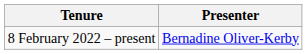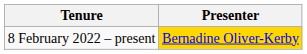(230, 37) no background -> (230, 37) gold background
